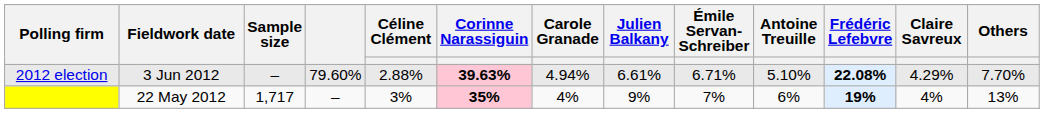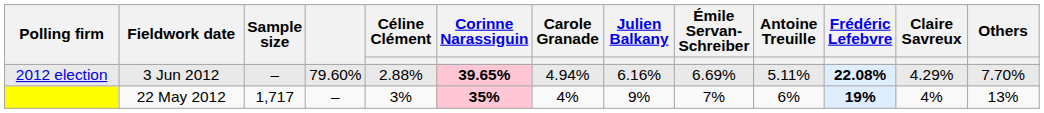(484, 75) 39.63% -> (484, 75) 39.65%
(639, 75) 6.61% -> (639, 75) 6.16%
(714, 75) 6.71% -> (714, 75) 6.69%
(789, 75) 5.10% -> (789, 75) 5.11%
